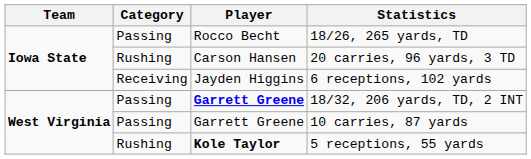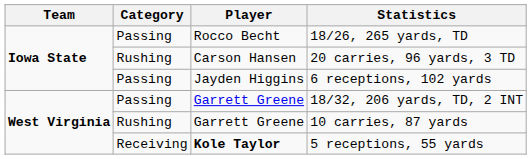(152, 80) Receiving -> (144, 80) Passing
(249, 101) bold -> (249, 101) normal
(144, 122) Passing -> (144, 122) Rushing
(144, 144) Rushing -> (152, 144) Receiving
